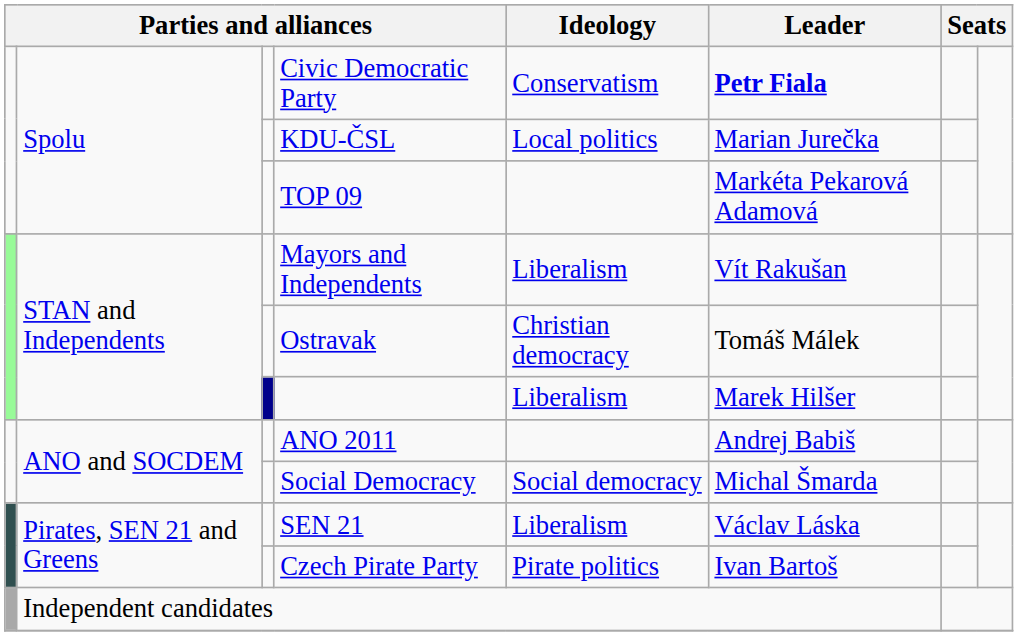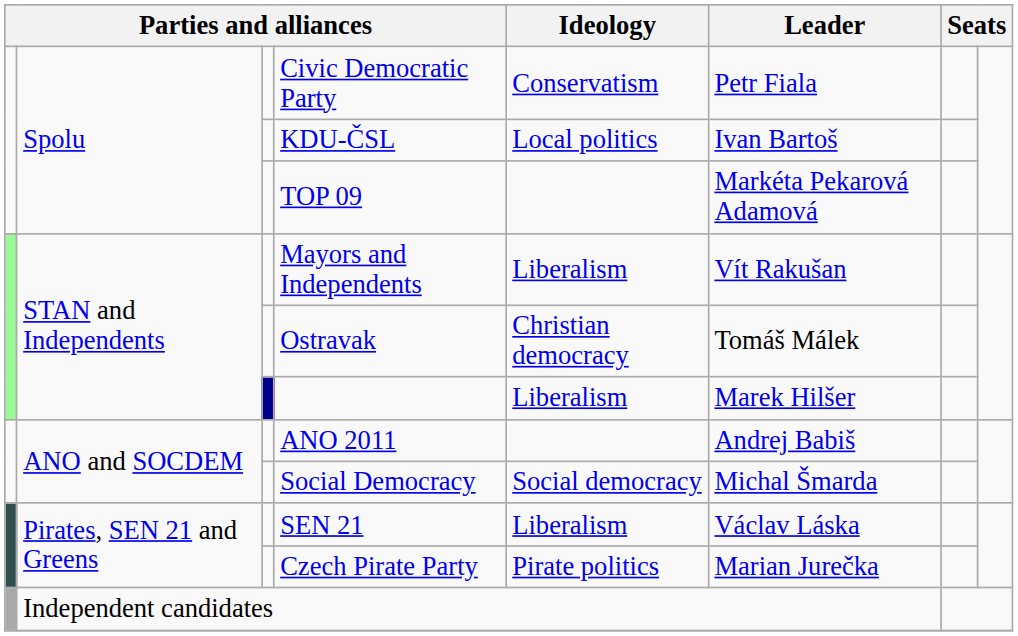(771, 82) bold -> (766, 82) normal
(797, 139) Marian Jurečka -> (776, 139) Ivan Bartoš
(776, 566) Ivan Bartoš -> (797, 566) Marian Jurečka
